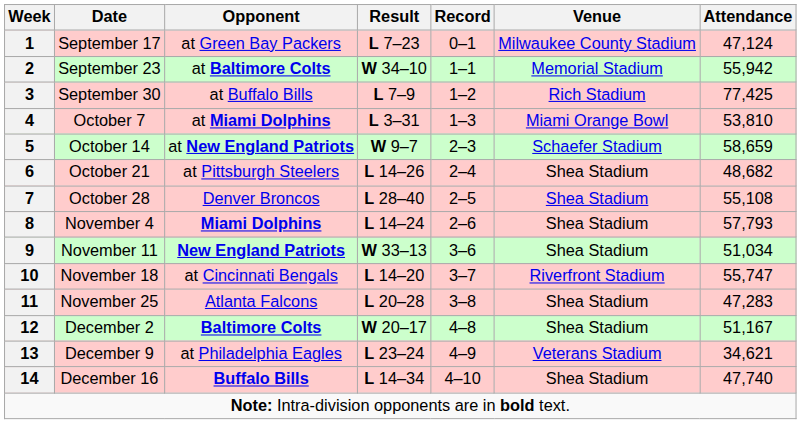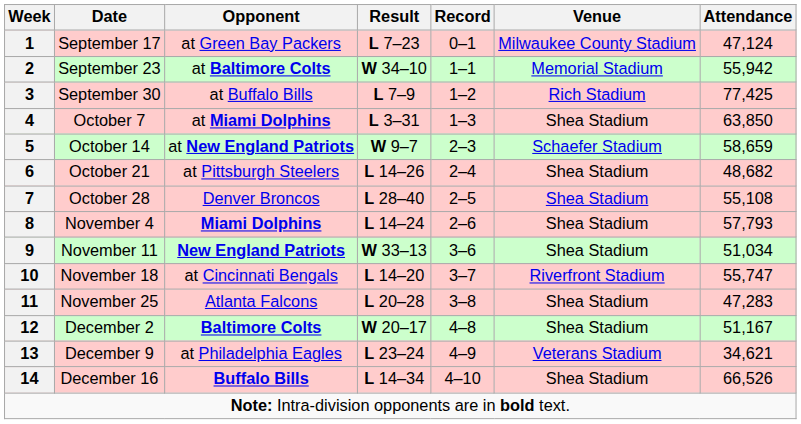(597, 120) Miami Orange Bowl -> (597, 120) Shea Stadium
(748, 120) 53,810 -> (748, 120) 63,850
(748, 379) 47,740 -> (748, 379) 66,526
